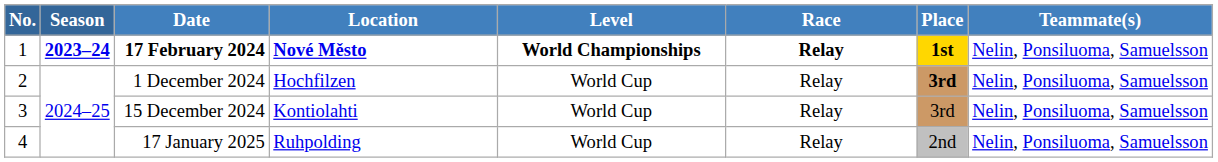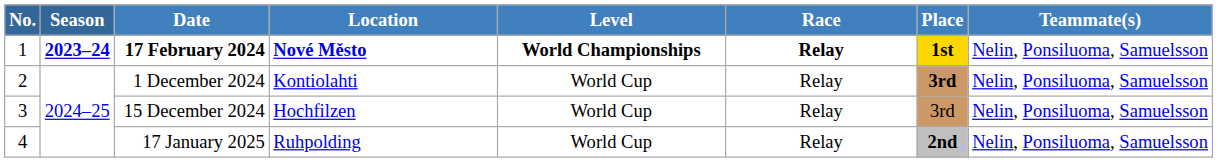(314, 81) Hochfilzen -> (316, 81) Kontiolahti
(316, 111) Kontiolahti -> (314, 111) Hochfilzen
(942, 142) normal -> (942, 142) bold
